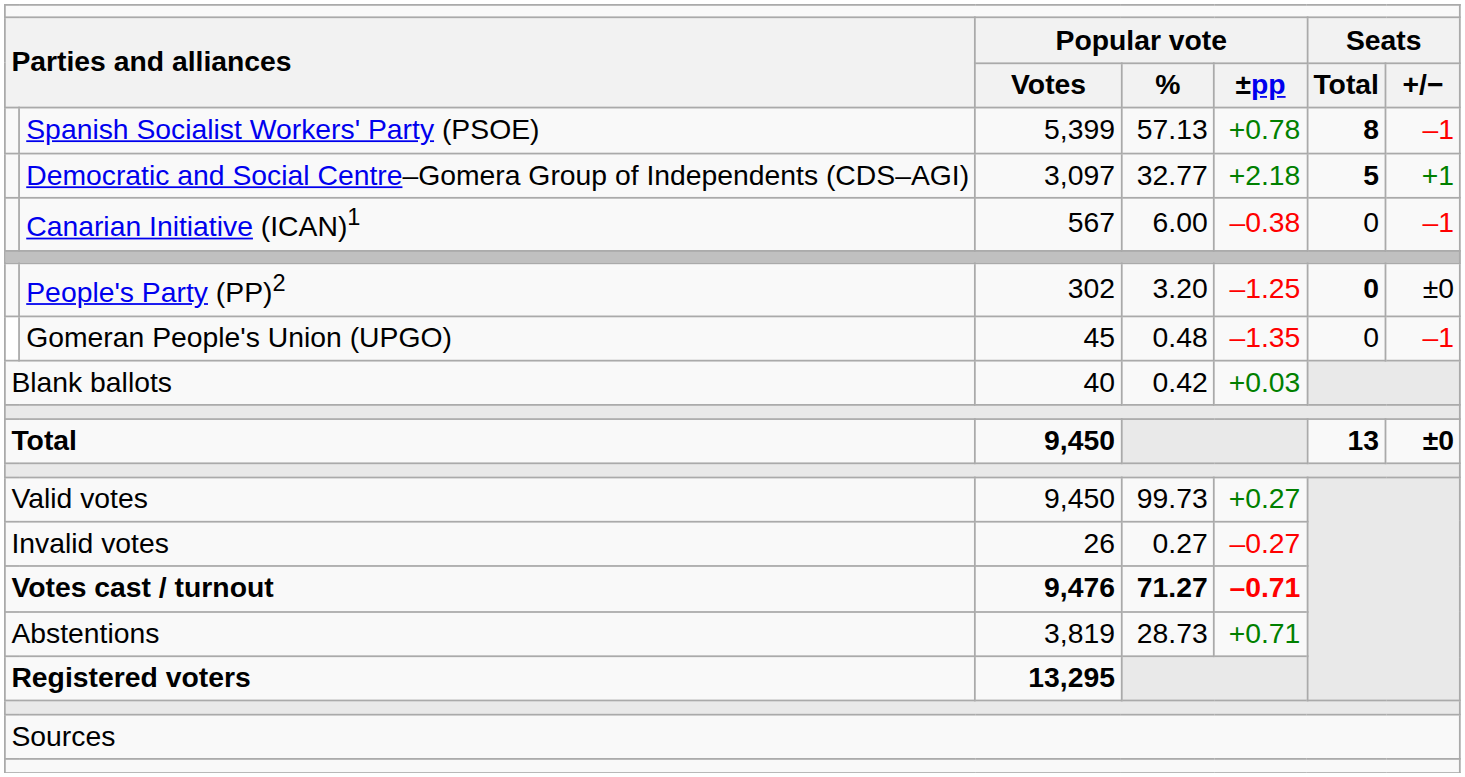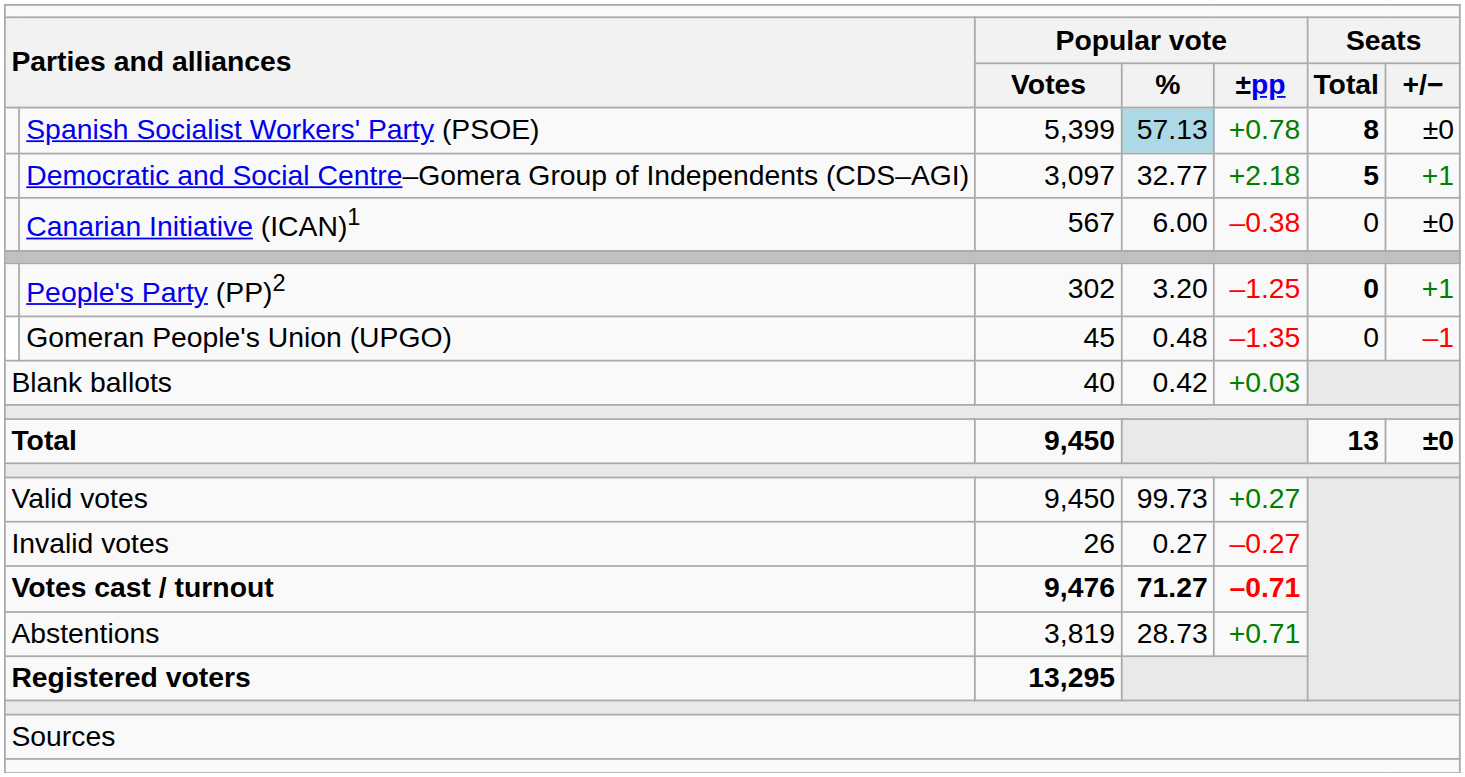(1172, 129) no background -> (1172, 129) lightblue background
(1438, 129) –1 -> (1438, 129) ±0
(1438, 223) –1 -> (1438, 223) ±0
(1438, 289) ±0 -> (1438, 289) +1
